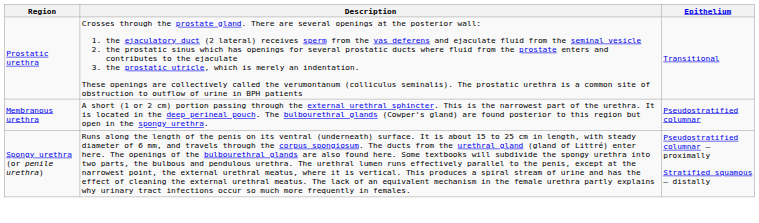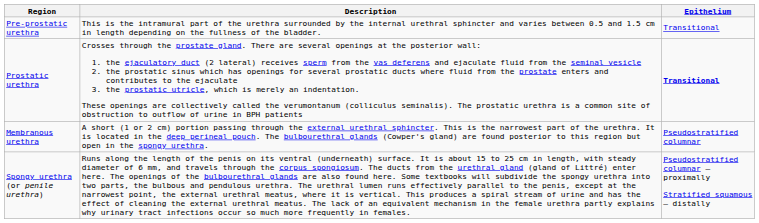+ row: (37, 28)
(691, 58) normal -> (691, 80) bold
